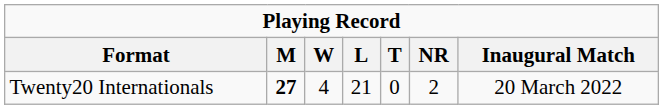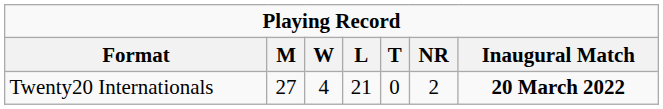(286, 87) bold -> (286, 87) normal
(558, 87) normal -> (558, 87) bold
